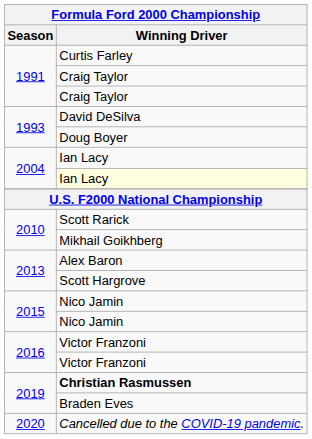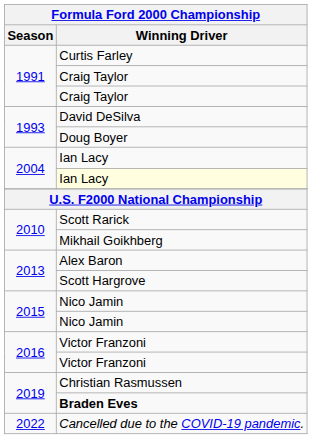(125, 383) bold -> (121, 383) normal
(96, 403) normal -> (98, 403) bold
(30, 424) 2020 -> (30, 424) 2022
